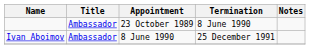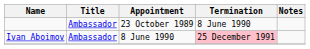(236, 37) no background -> (236, 37) pink background
